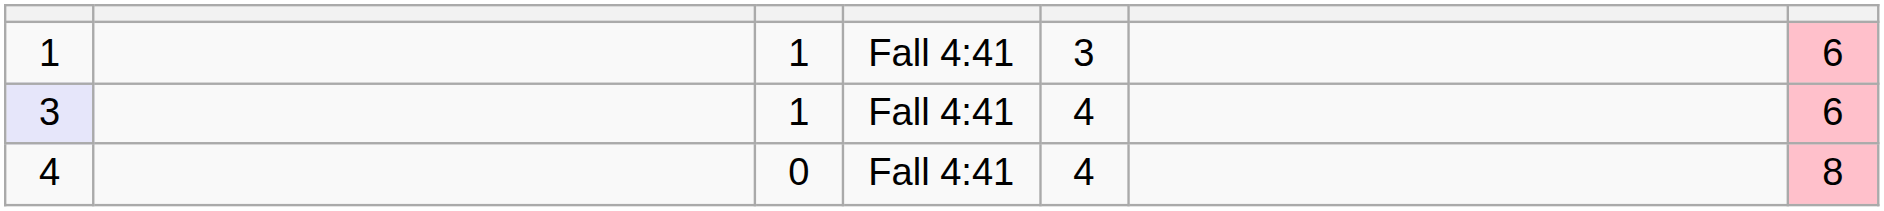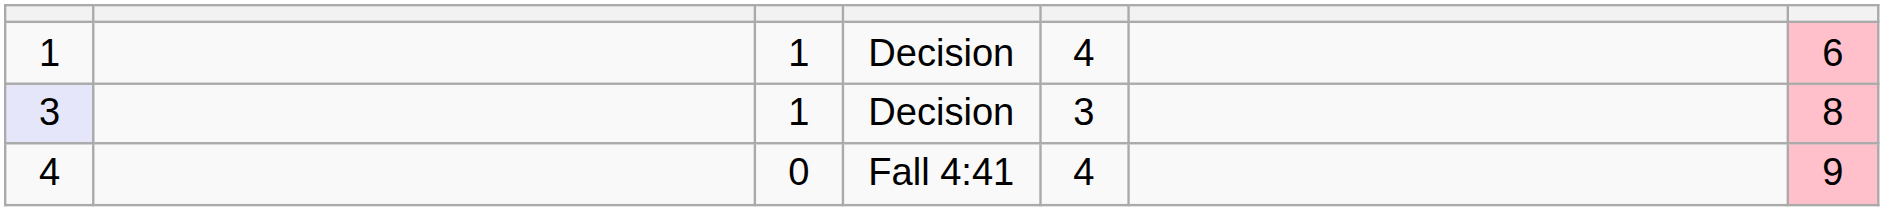(941, 52) Fall 4:41 -> (941, 52) Decision
(1084, 52) 3 -> (1084, 52) 4
(941, 112) Fall 4:41 -> (941, 112) Decision
(1084, 112) 4 -> (1084, 112) 3
(1833, 112) 6 -> (1833, 112) 8
(1833, 173) 8 -> (1833, 173) 9
